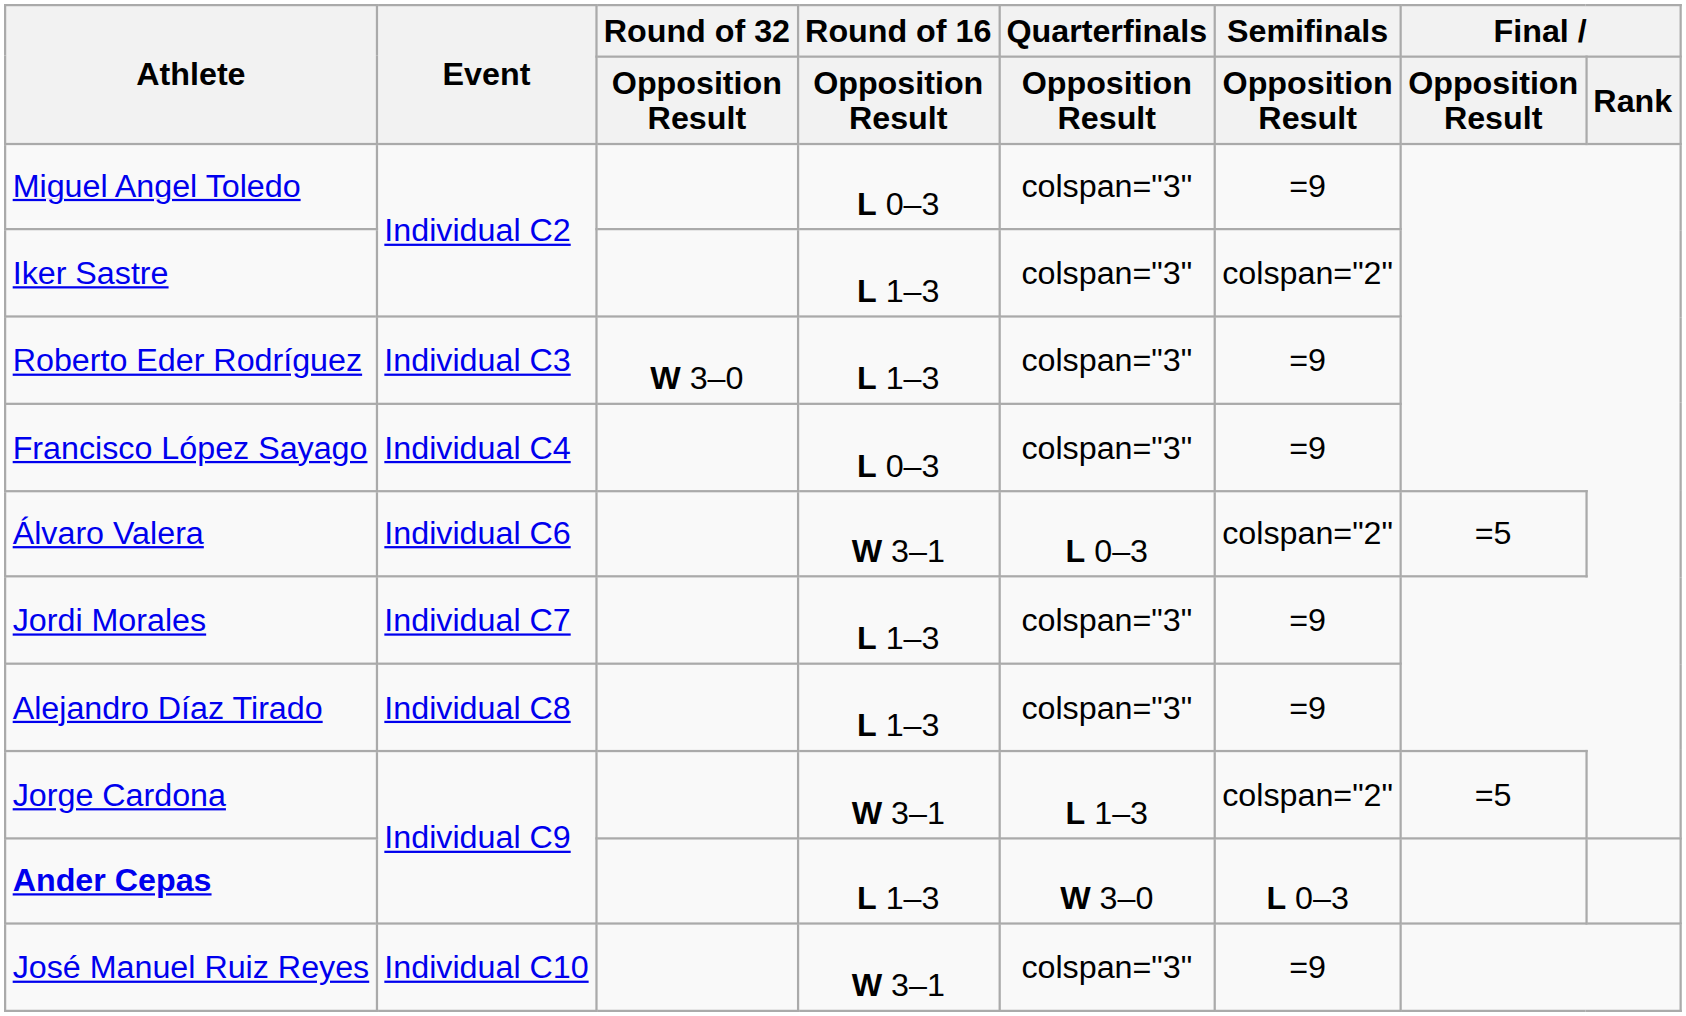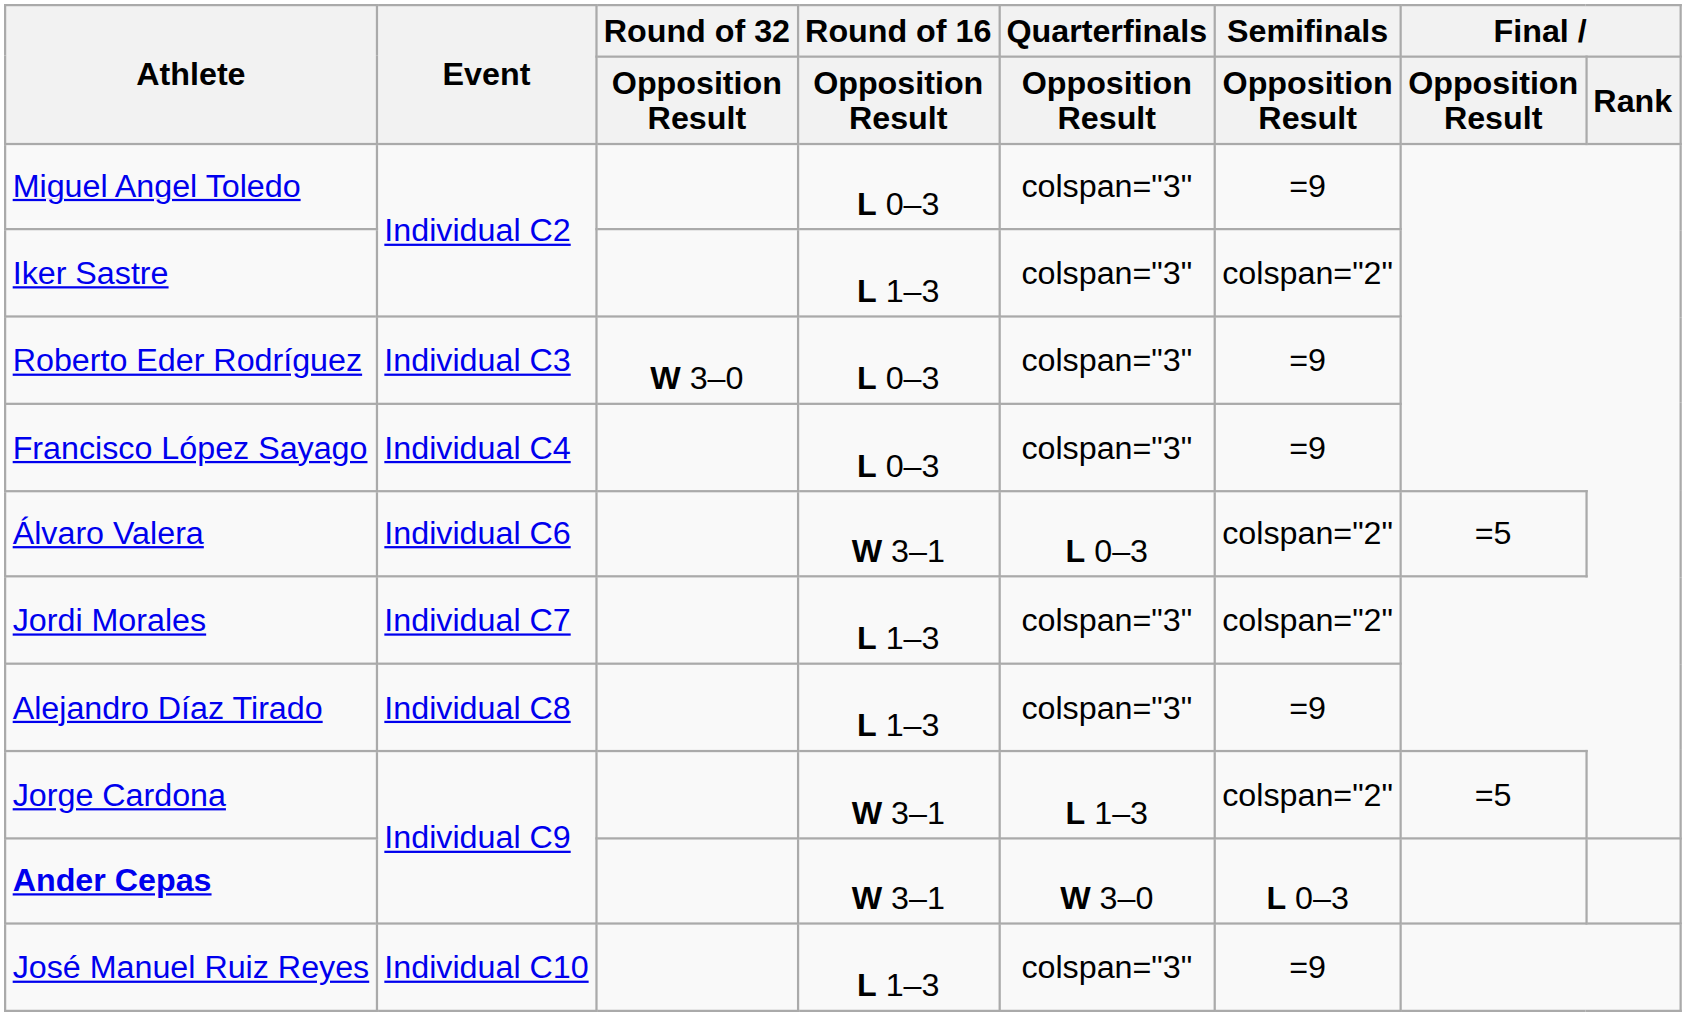(898, 378) L 1–3 -> (898, 378) L 0–3
(1308, 621) =9 -> (1308, 621) colspan="2"
(898, 899) L 1–3 -> (898, 899) W 3–1
(898, 986) W 3–1 -> (898, 986) L 1–3
